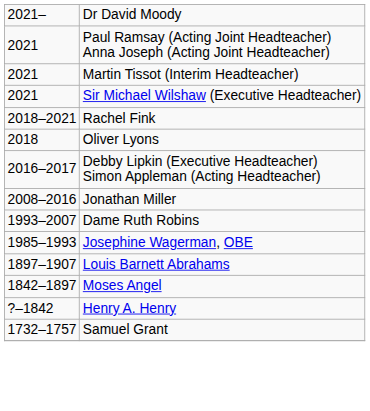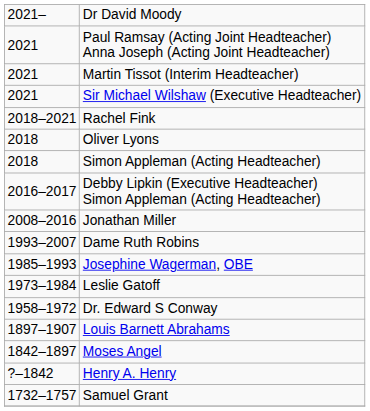+ row: (202, 161)
+ row: (121, 286)
+ row: (150, 308)
